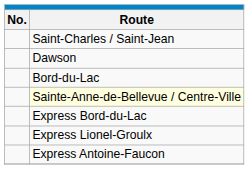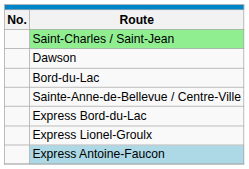(103, 39) no background -> (103, 39) lightgreen background
(137, 96) lightyellow background -> (137, 96) no background
(99, 154) no background -> (99, 154) lightblue background
